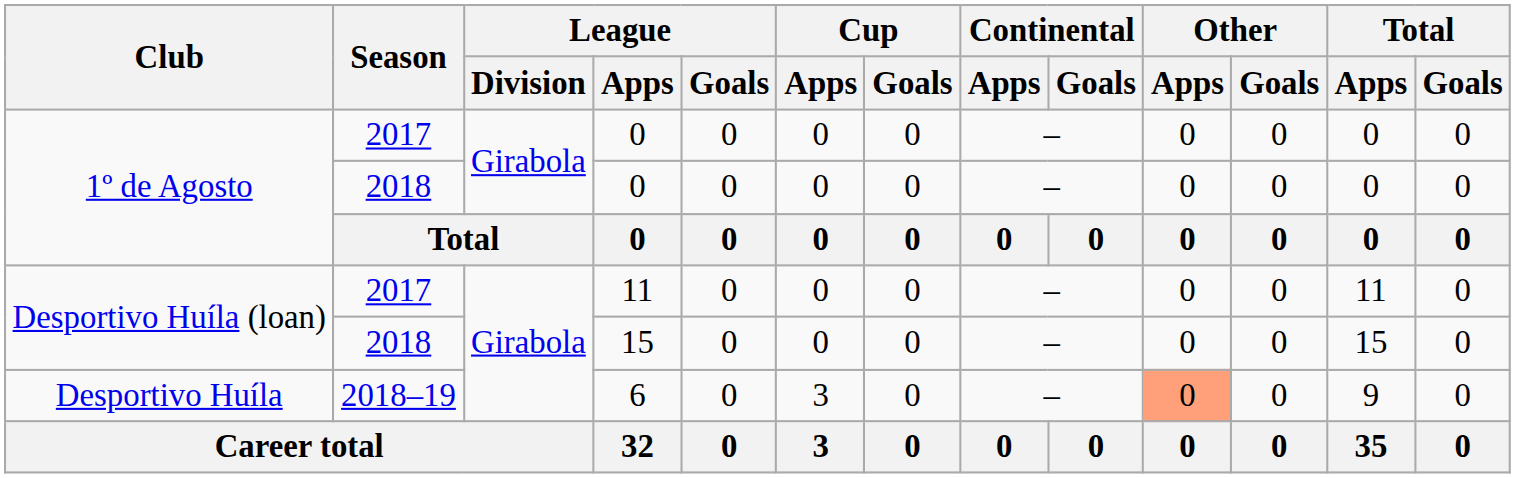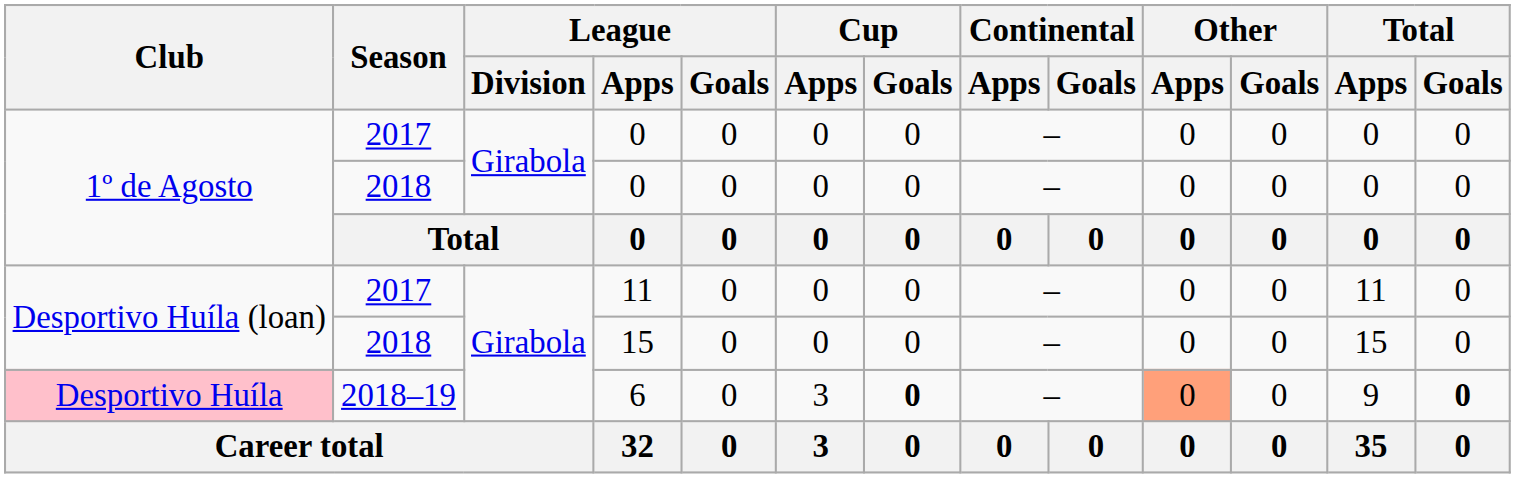(169, 394) no background -> (169, 394) pink background
(912, 394) normal -> (912, 394) bold
(1463, 394) normal -> (1463, 394) bold
